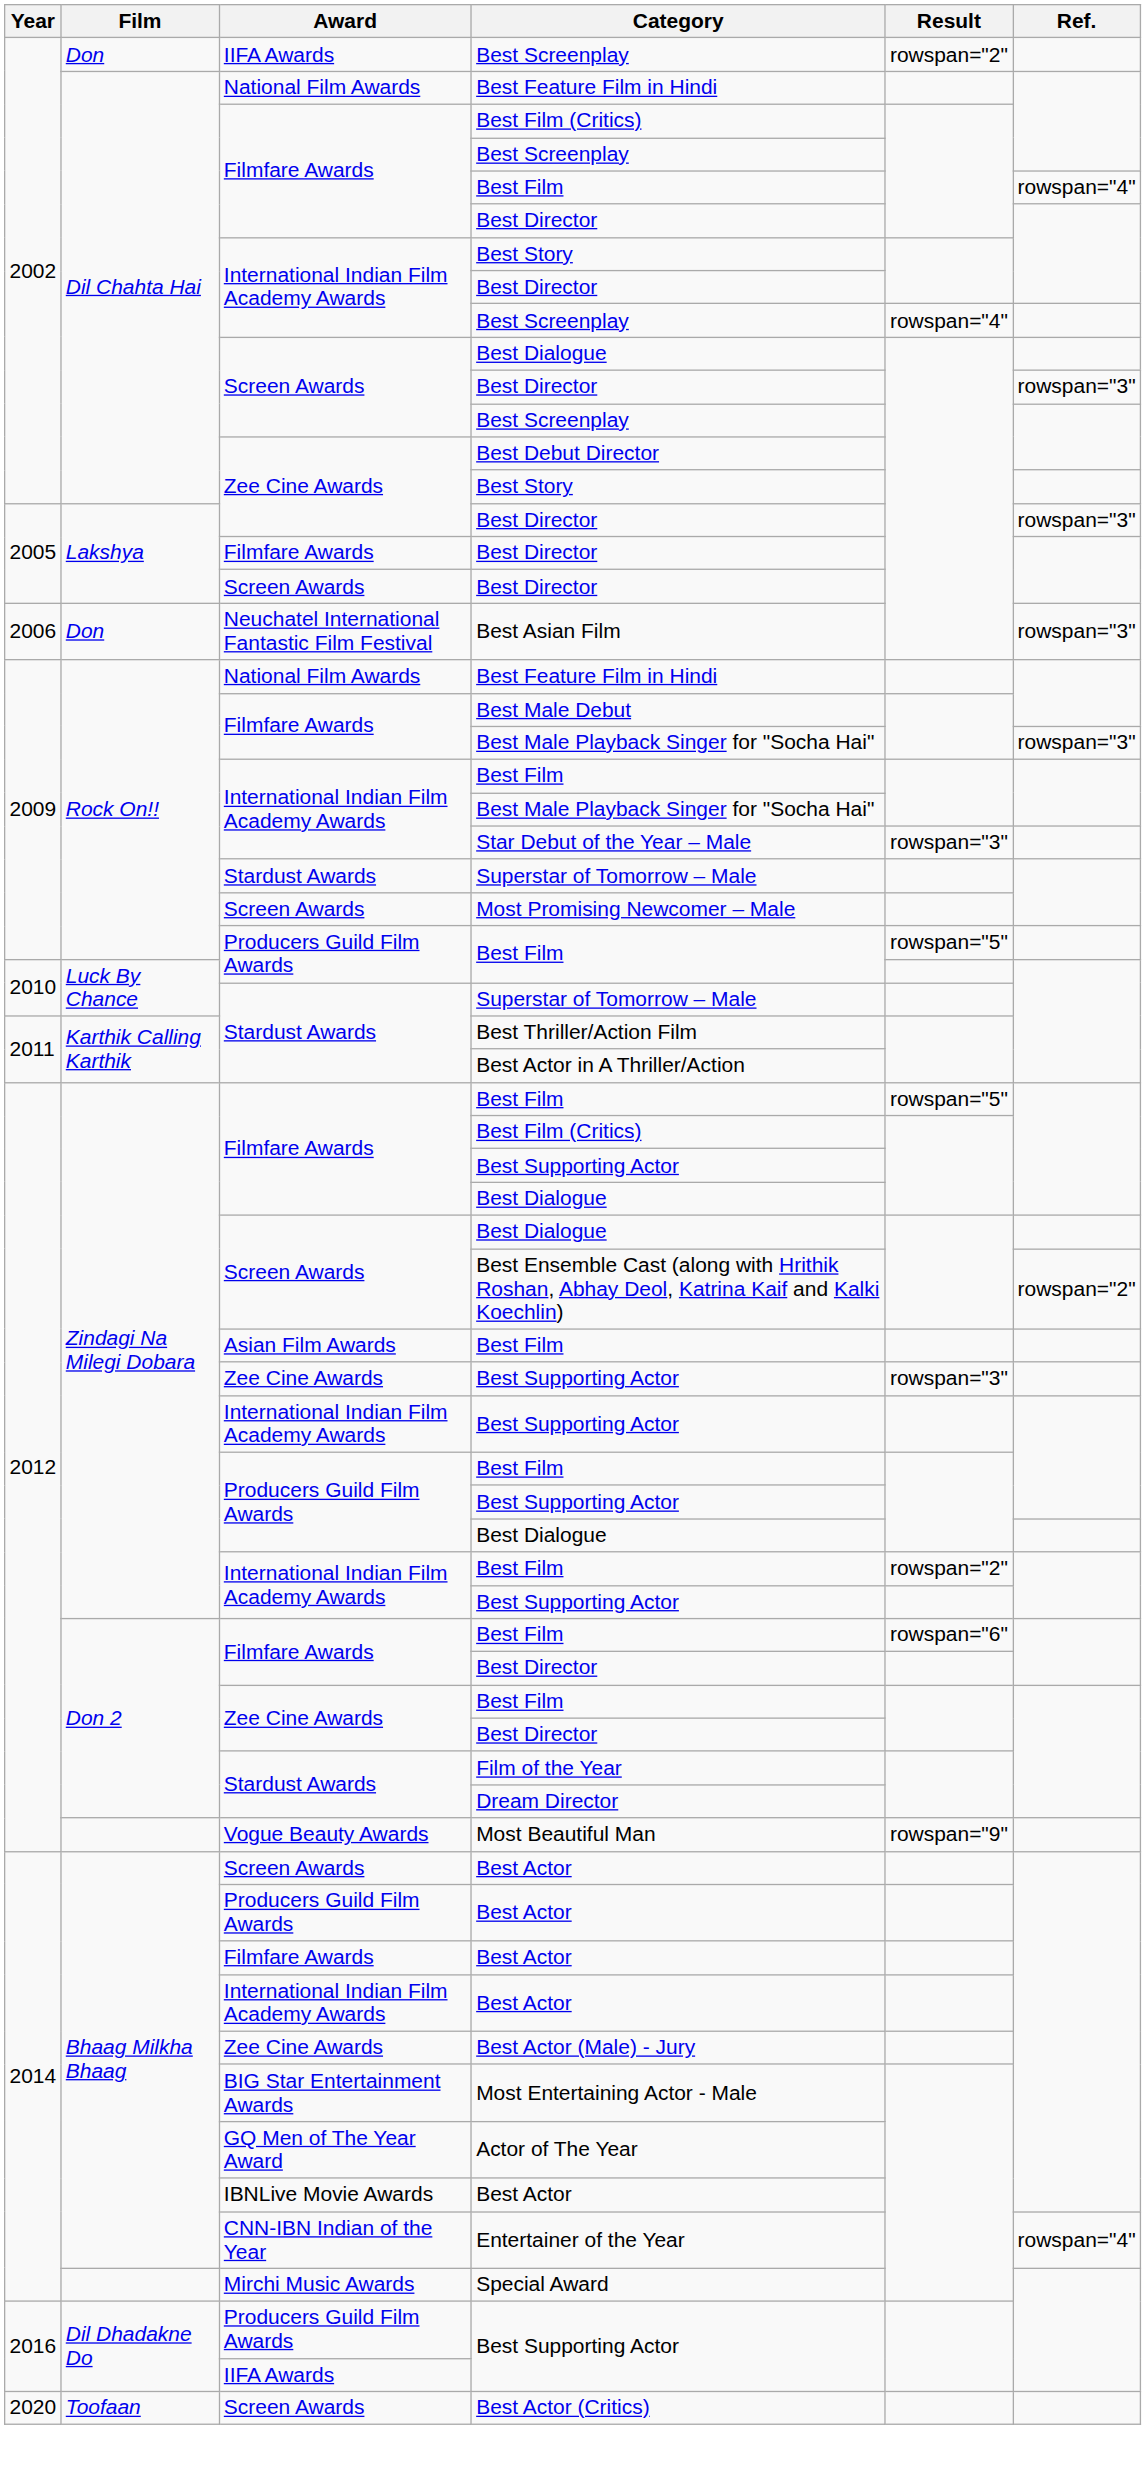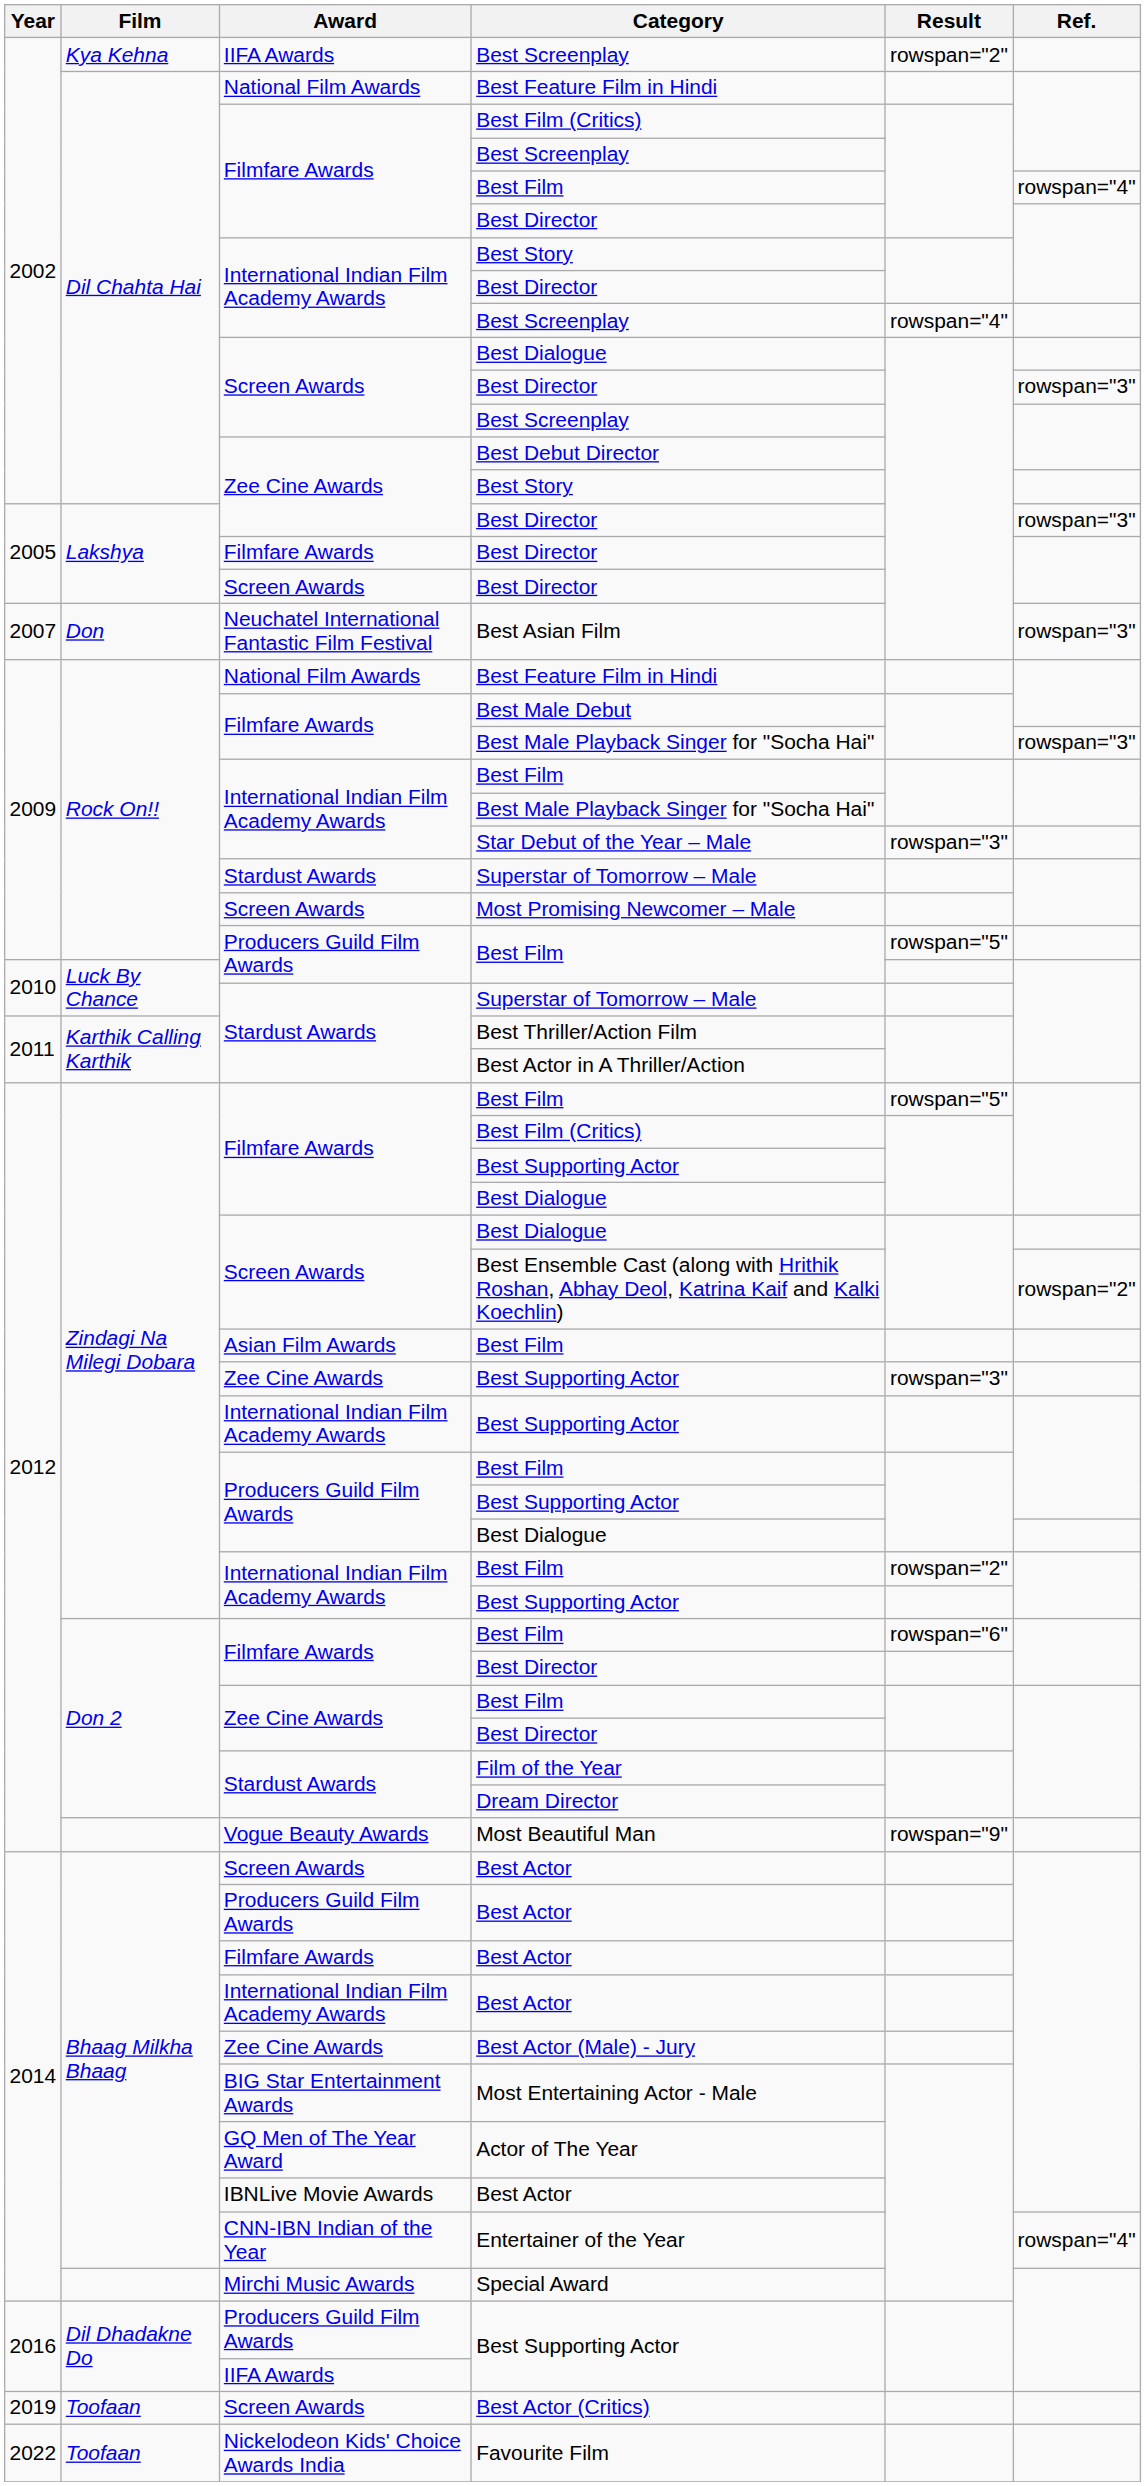(85, 54) Don -> (117, 54) Kya Kehna
(33, 631) 2006 -> (33, 631) 2007
(33, 2407) 2020 -> (33, 2407) 2019
+ row: (342, 2452)
